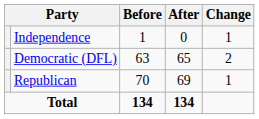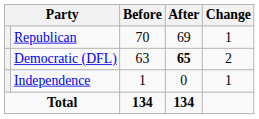rows swapped: (45, 80) <-> (52, 37)
(184, 59) normal -> (184, 59) bold
